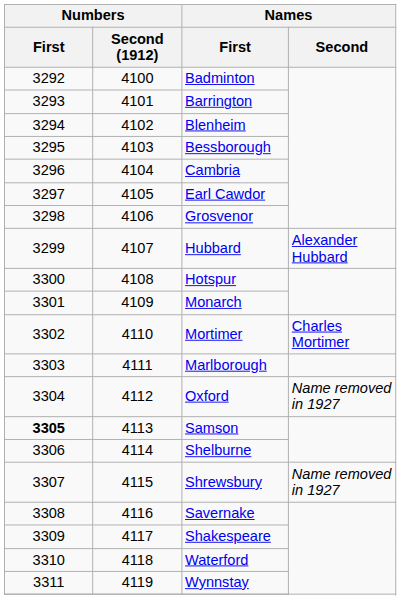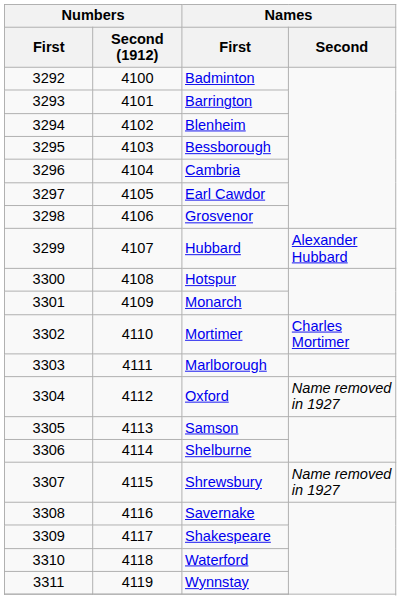(49, 427) bold -> (49, 427) normal
